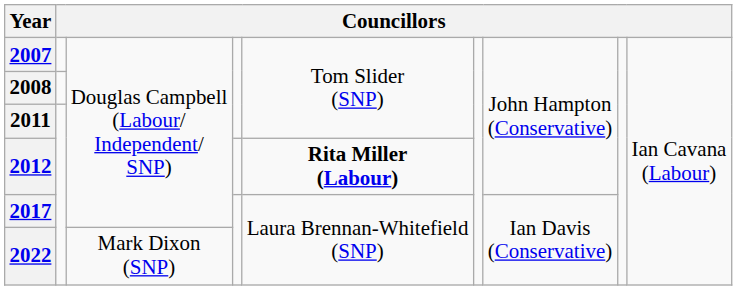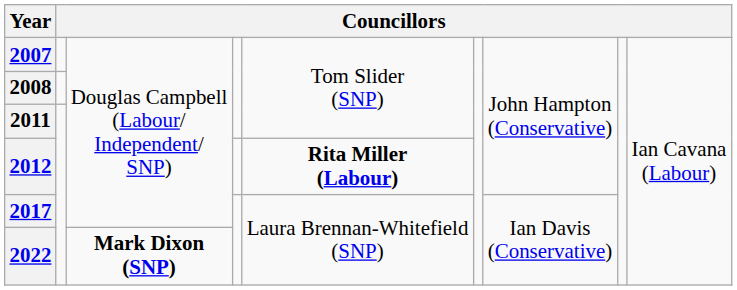(149, 255) normal -> (149, 255) bold
